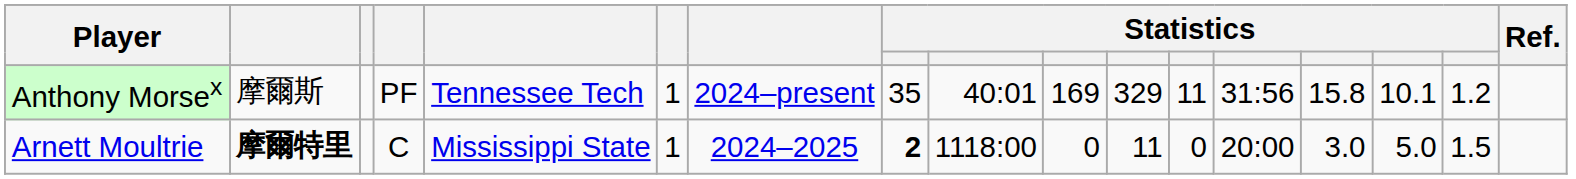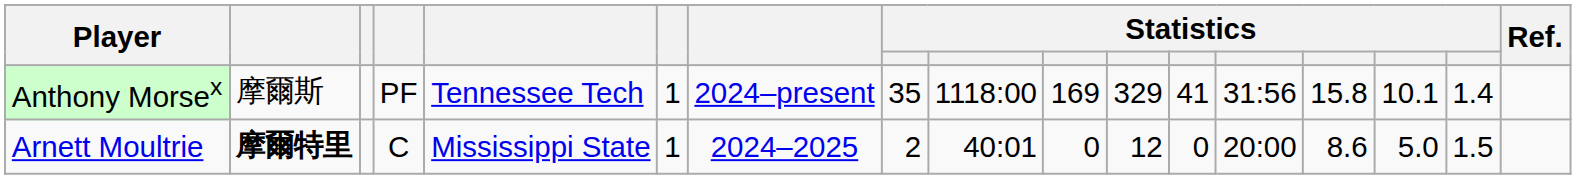(1000, 93) 40:01 -> (986, 93) 1118:00
(1192, 93) 11 -> (1193, 93) 41
(1471, 93) 1.2 -> (1473, 93) 1.4
(913, 147) bold -> (913, 147) normal
(986, 147) 1118:00 -> (1000, 147) 40:01
(1147, 147) 11 -> (1146, 147) 12
(1345, 147) 3.0 -> (1347, 147) 8.6
